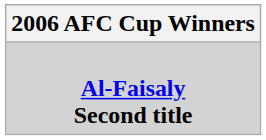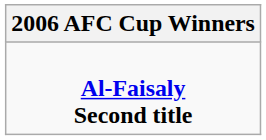(133, 101) lightgrey background -> (133, 101) no background
